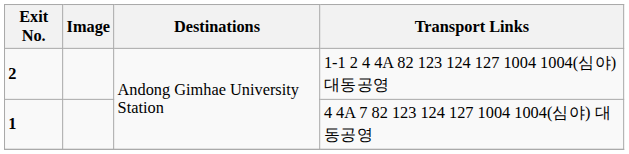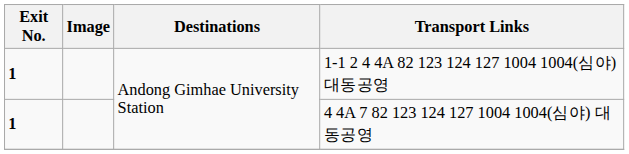(12, 73) 2 -> (12, 73) 1
